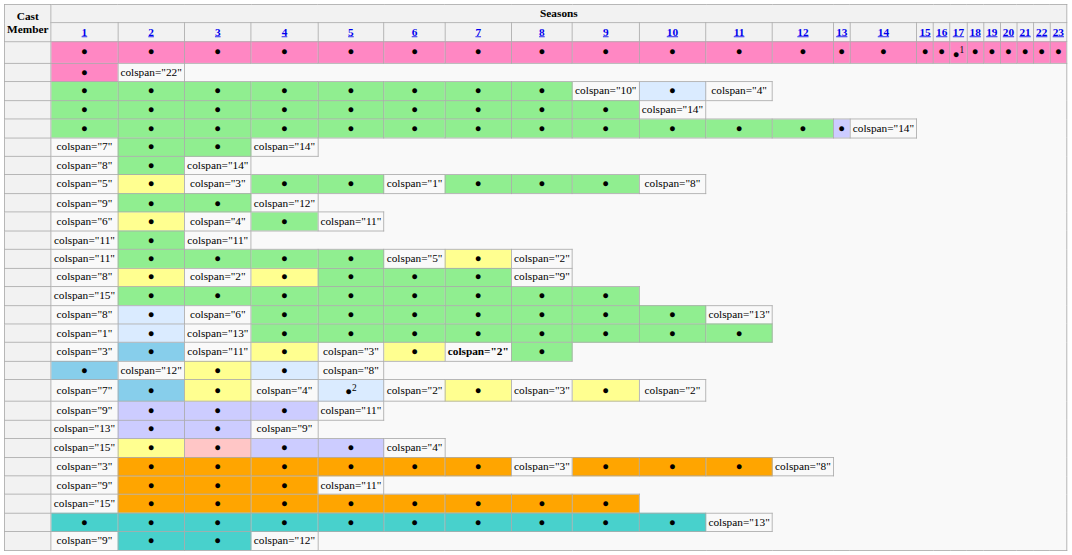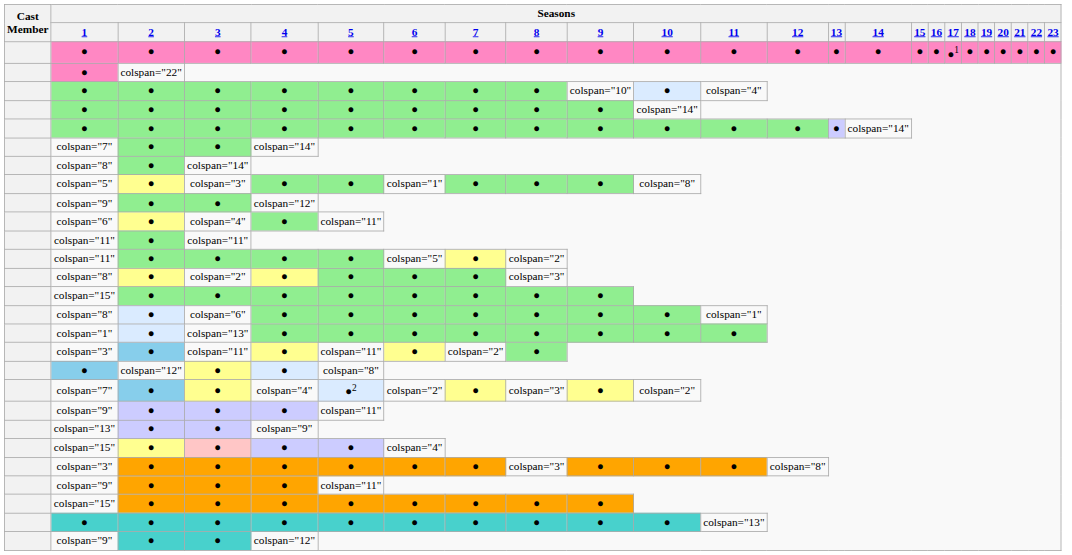(542, 277) colspan="9" -> (537, 277) colspan="3"
(739, 314) colspan="13" -> (734, 314) colspan="1"
(351, 351) colspan="3" -> (351, 351) colspan="11"
(478, 351) bold -> (476, 351) normal
